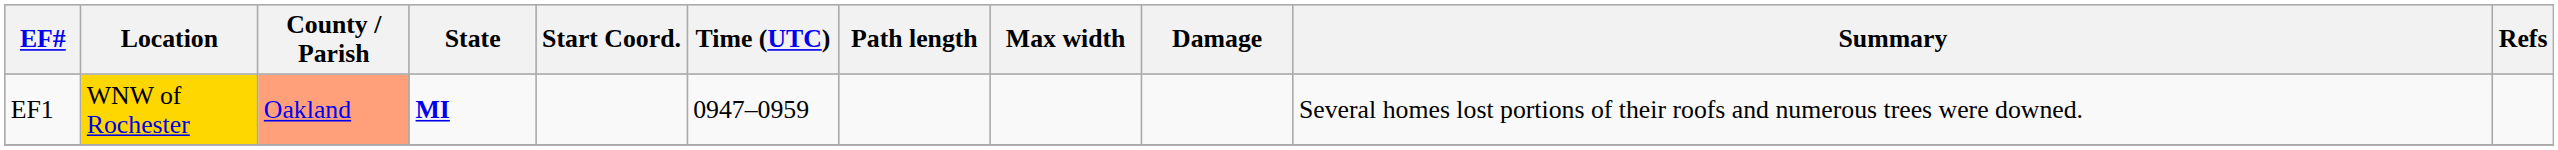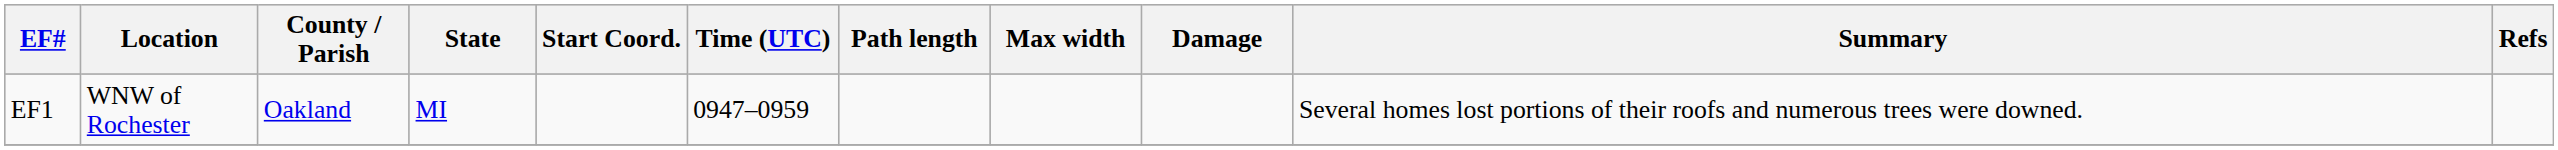(138, 109) gold background -> (138, 109) no background
(307, 109) lightsalmon background -> (307, 109) no background
(433, 109) bold -> (431, 109) normal
